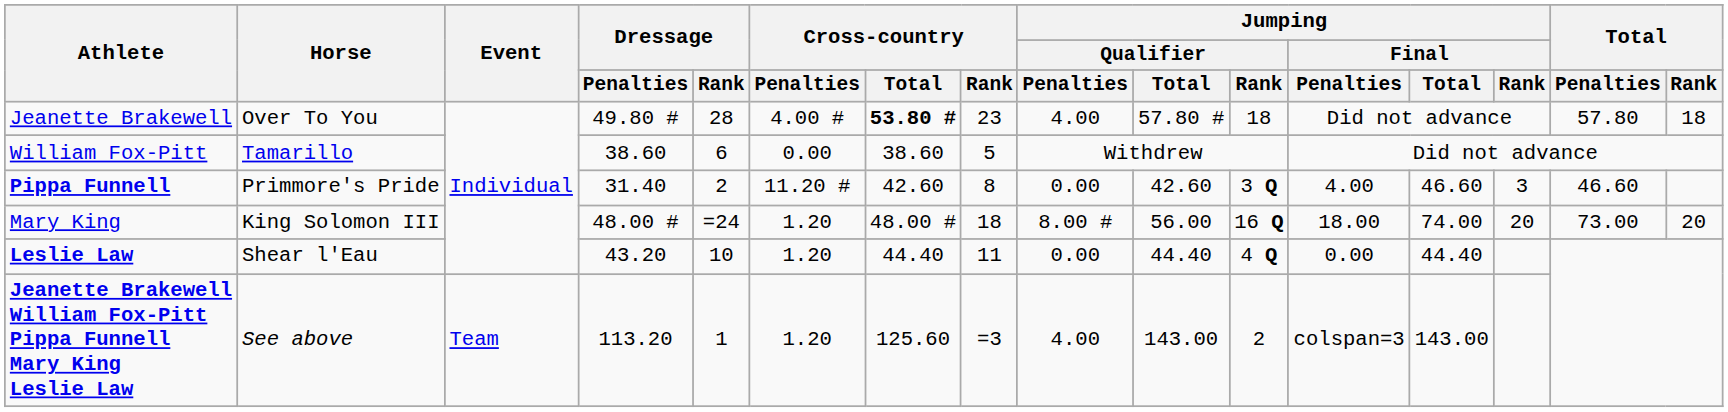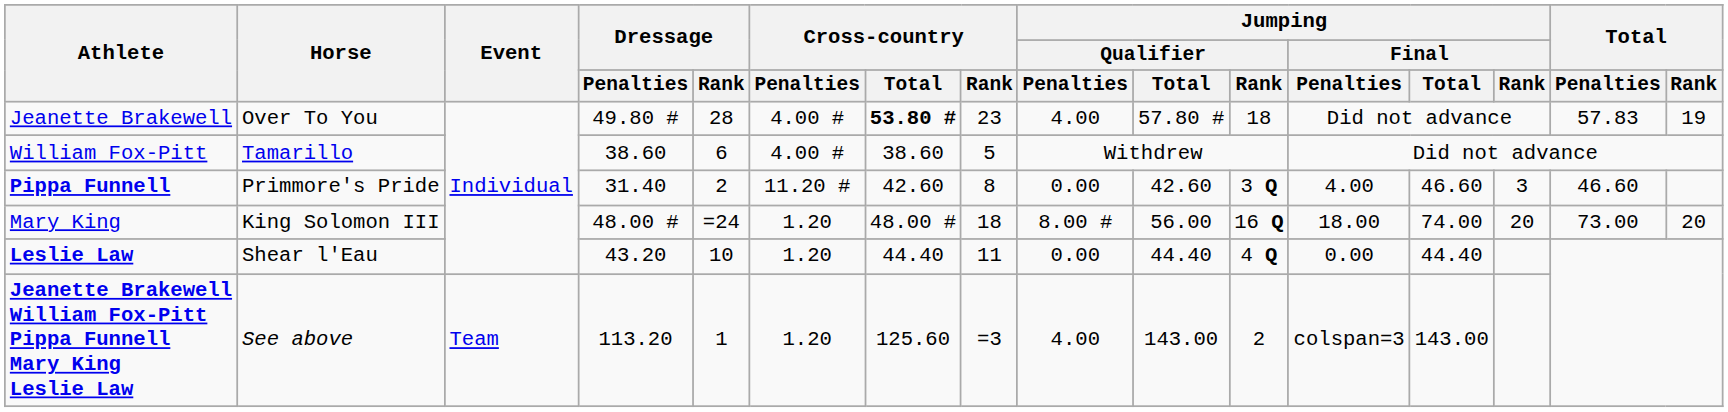(1608, 118) 57.80 -> (1608, 118) 57.83
(1694, 118) 18 -> (1694, 118) 19
(807, 152) 0.00 -> (807, 152) 4.00 #
